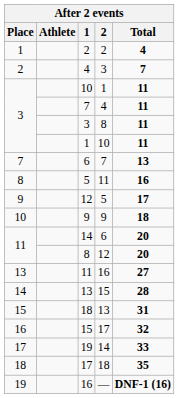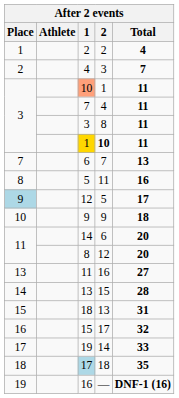(87, 87) no background -> (87, 87) lightsalmon background
(87, 143) no background -> (87, 143) gold background
(104, 143) normal -> (104, 143) bold
(20, 198) no background -> (20, 198) lightblue background
(87, 365) no background -> (87, 365) lightblue background
